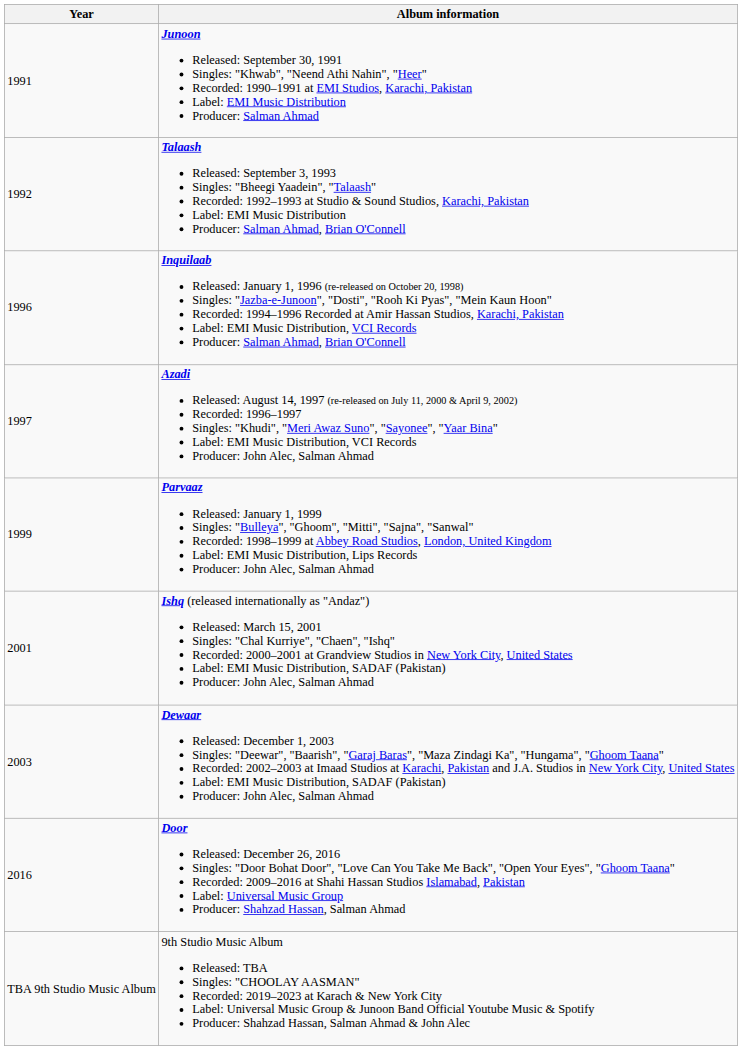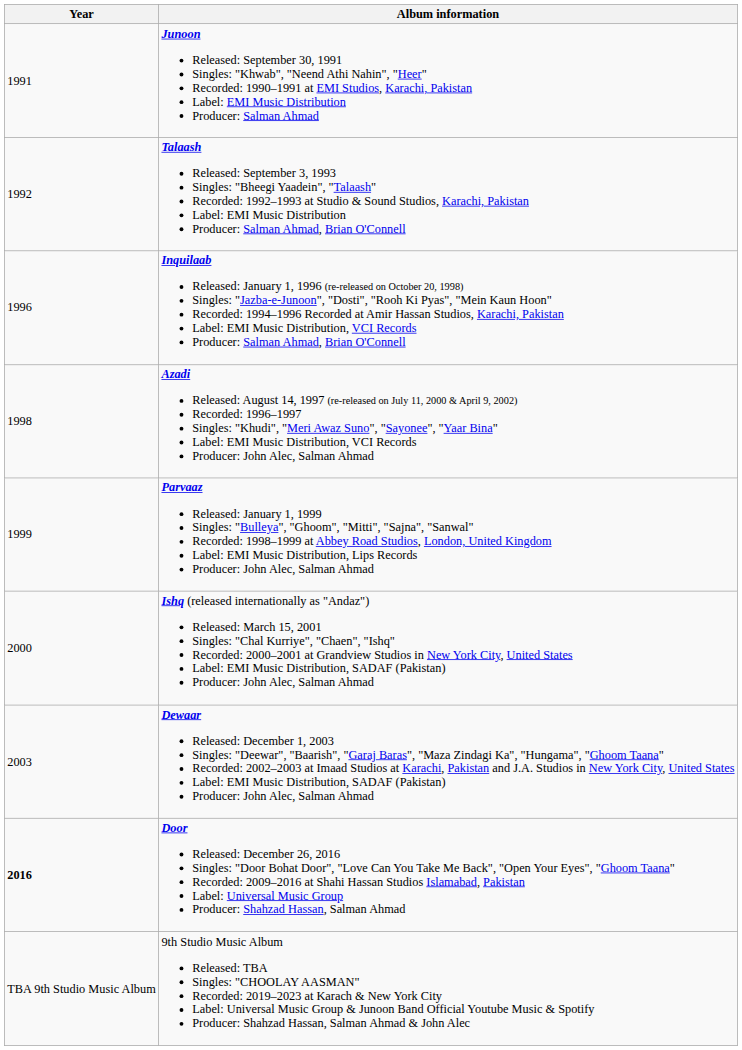(20, 421) 1997 -> (20, 421) 1998
(20, 648) 2001 -> (20, 648) 2000
(20, 875) normal -> (20, 875) bold
